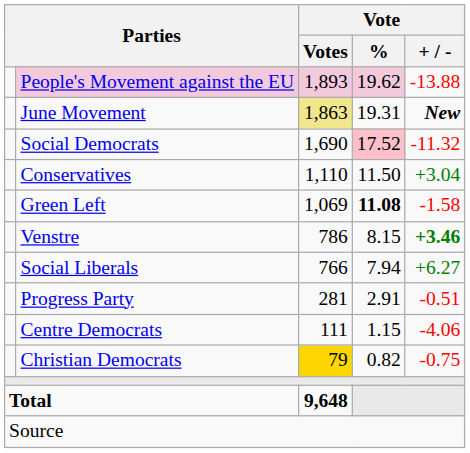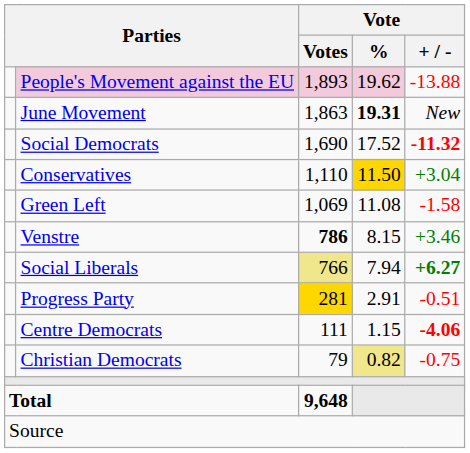(326, 112) khaki background -> (326, 112) no background
(379, 112) normal -> (379, 112) bold
(442, 112) bold -> (443, 112) normal
(379, 143) pink background -> (379, 143) no background
(435, 143) normal -> (436, 143) bold
(379, 174) no background -> (379, 174) gold background
(379, 205) bold -> (379, 205) normal
(333, 236) normal -> (333, 236) bold
(438, 236) bold -> (438, 236) normal
(333, 267) no background -> (333, 267) khaki background
(438, 267) normal -> (438, 267) bold
(333, 298) no background -> (333, 298) gold background
(440, 329) normal -> (440, 329) bold
(338, 360) gold background -> (338, 360) no background
(384, 360) no background -> (384, 360) khaki background
